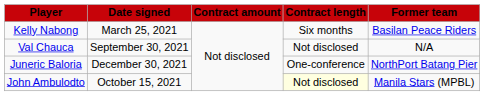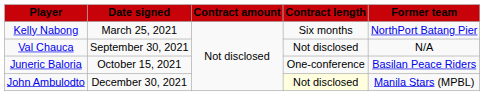(424, 30) Basilan Peace Riders -> (424, 30) NorthPort Batang Pier
(139, 64) December 30, 2021 -> (139, 64) October 15, 2021
(424, 64) NorthPort Batang Pier -> (424, 64) Basilan Peace Riders
(139, 82) October 15, 2021 -> (139, 82) December 30, 2021
